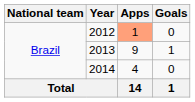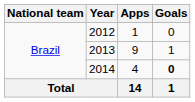(135, 32) lightsalmon background -> (135, 32) no background
(171, 69) normal -> (171, 69) bold
